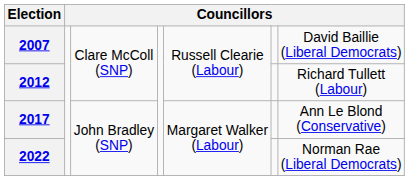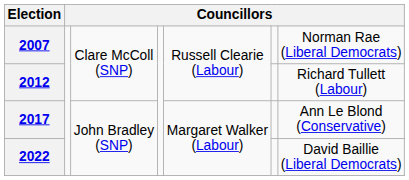(341, 44) David Baillie (Liberal Democrats) -> (341, 44) Norman Rae (Liberal Democrats)
(341, 156) Norman Rae (Liberal Democrats) -> (341, 156) David Baillie (Liberal Democrats)
